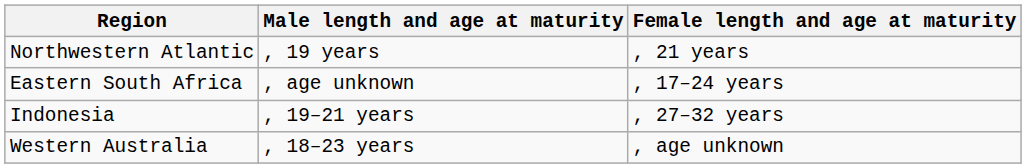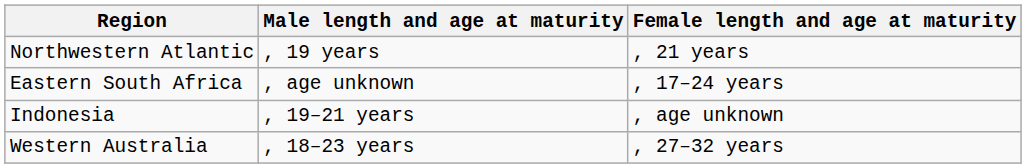(708, 116) , 27–32 years -> (708, 116) , age unknown
(708, 147) , age unknown -> (708, 147) , 27–32 years
